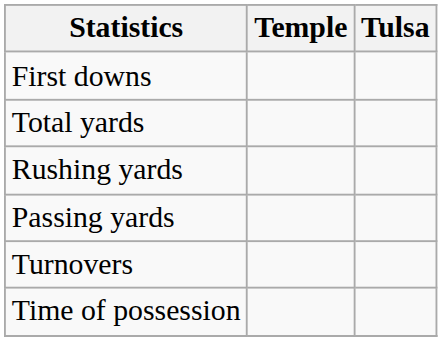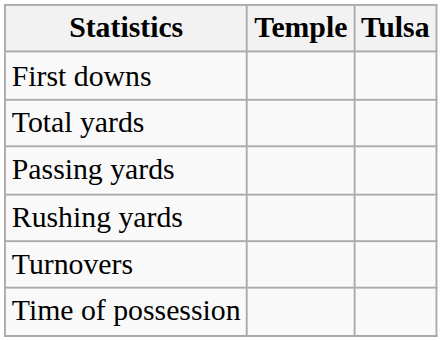rows swapped: (97, 169) <-> (93, 216)
